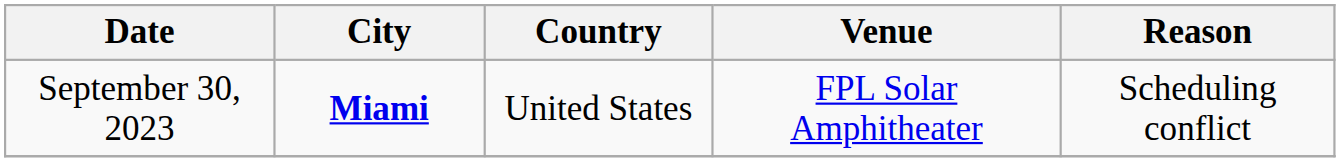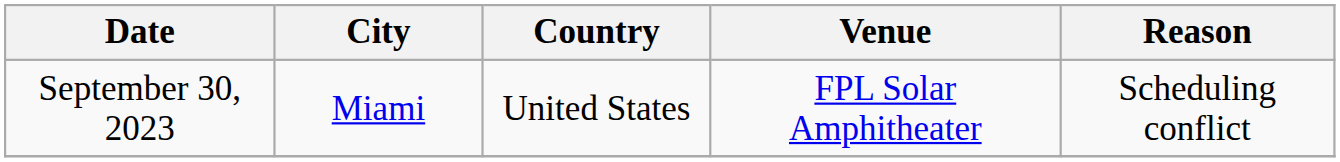(379, 107) bold -> (378, 107) normal
